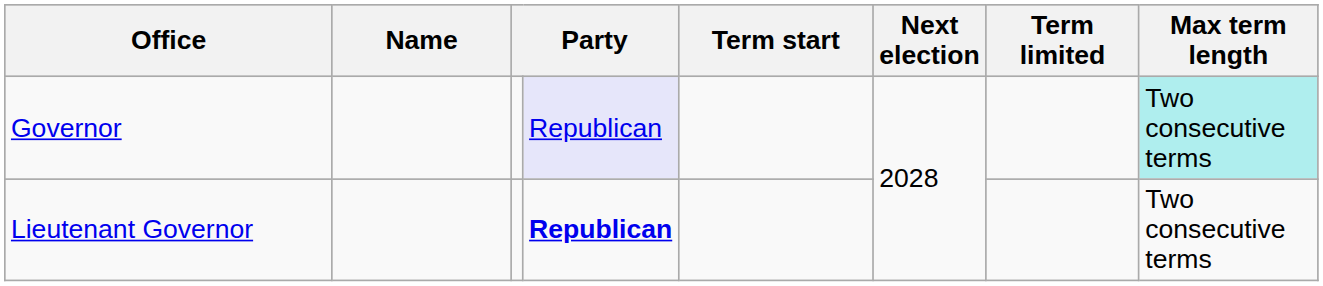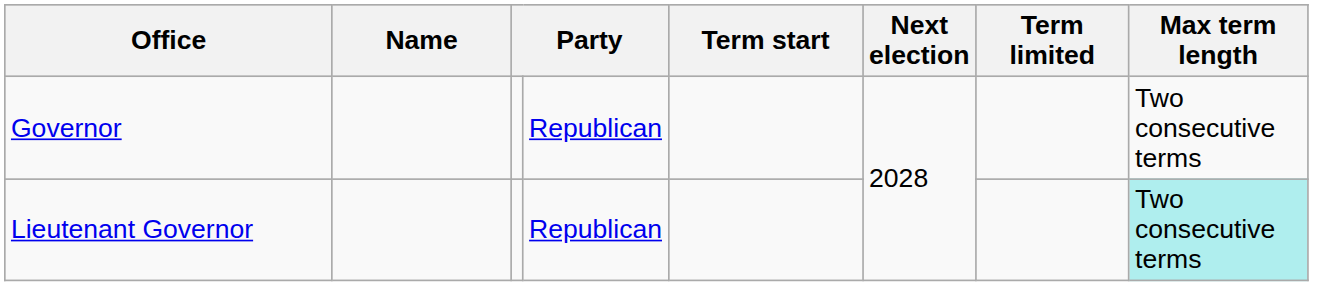(596, 127) lavender background -> (596, 127) no background
(1215, 127) paleturquoise background -> (1205, 127) no background
(601, 229) bold -> (596, 229) normal
(1215, 229) no background -> (1205, 229) paleturquoise background
